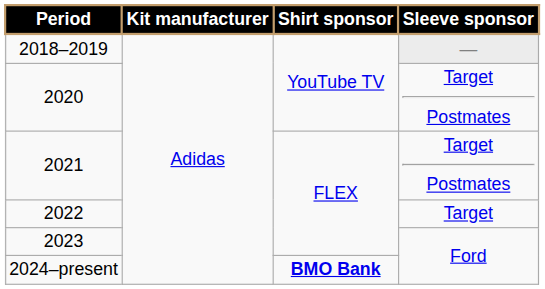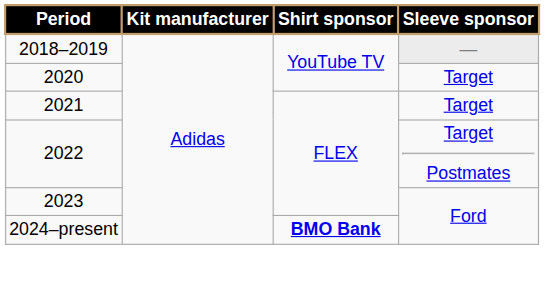(468, 97) Target Postmates -> (468, 77) Target
(468, 165) Target Postmates -> (468, 105) Target
(468, 213) Target -> (468, 153) Target Postmates
